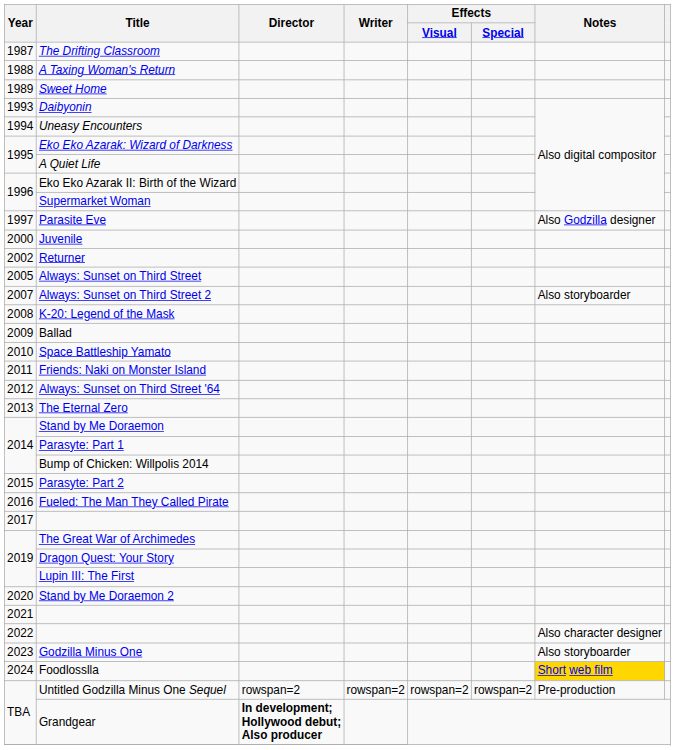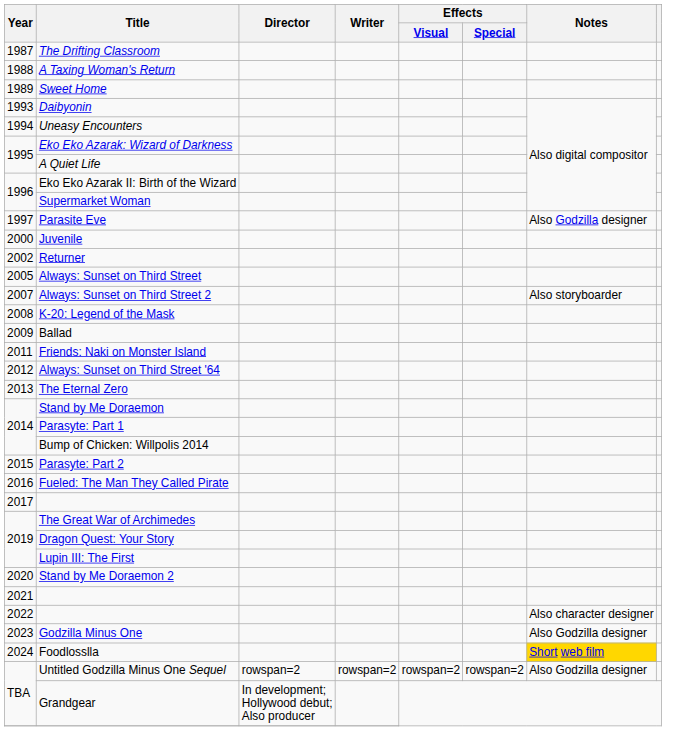- row: (20, 351)
(584, 652) Also storyboarder -> (588, 633) Also Godzilla designer
(576, 689) Pre-production -> (588, 671) Also Godzilla designer
(291, 721) bold -> (287, 703) normal
